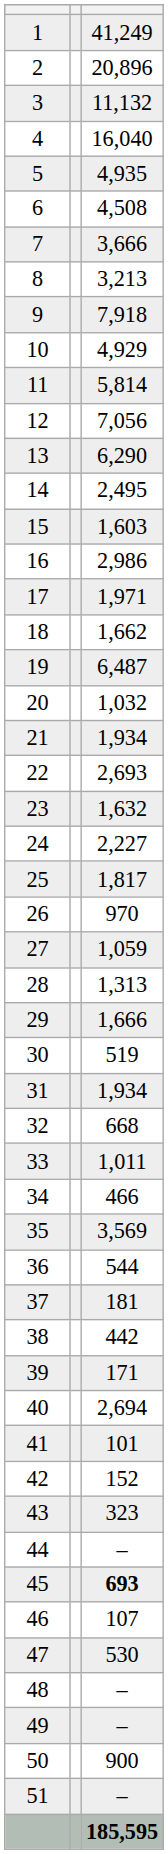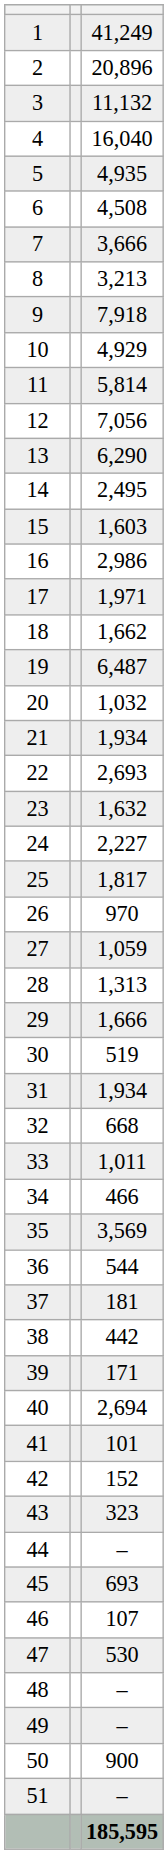(122, 1584) bold -> (122, 1584) normal
